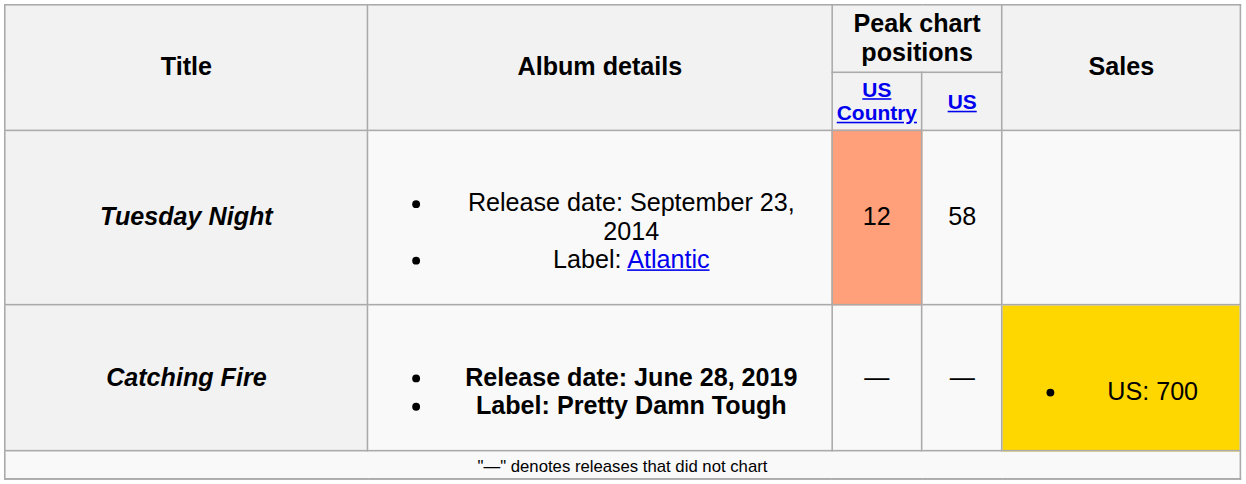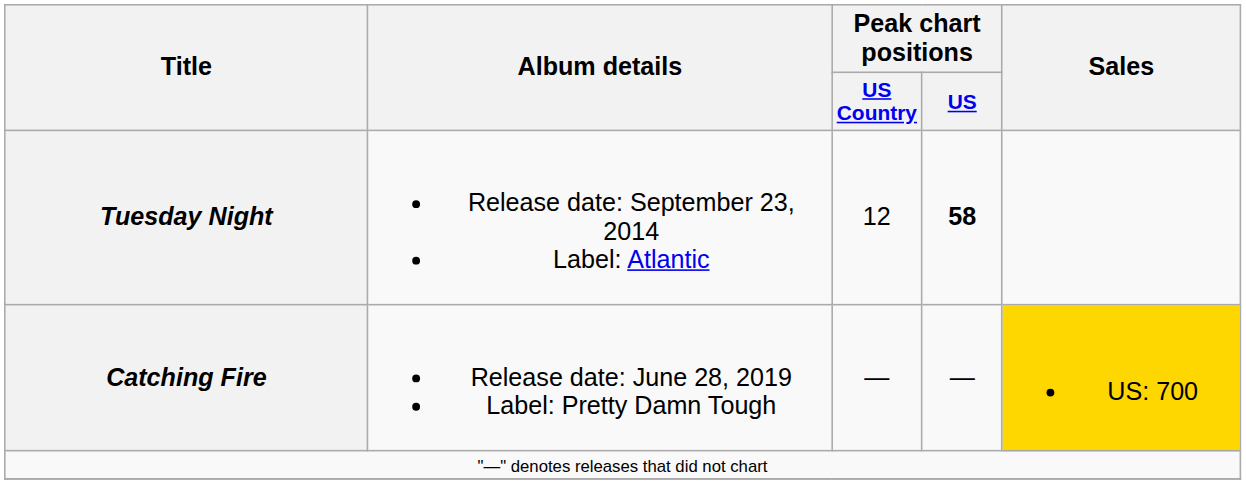(877, 217) lightsalmon background -> (877, 217) no background
(962, 217) normal -> (962, 217) bold
(600, 392) bold -> (600, 392) normal
